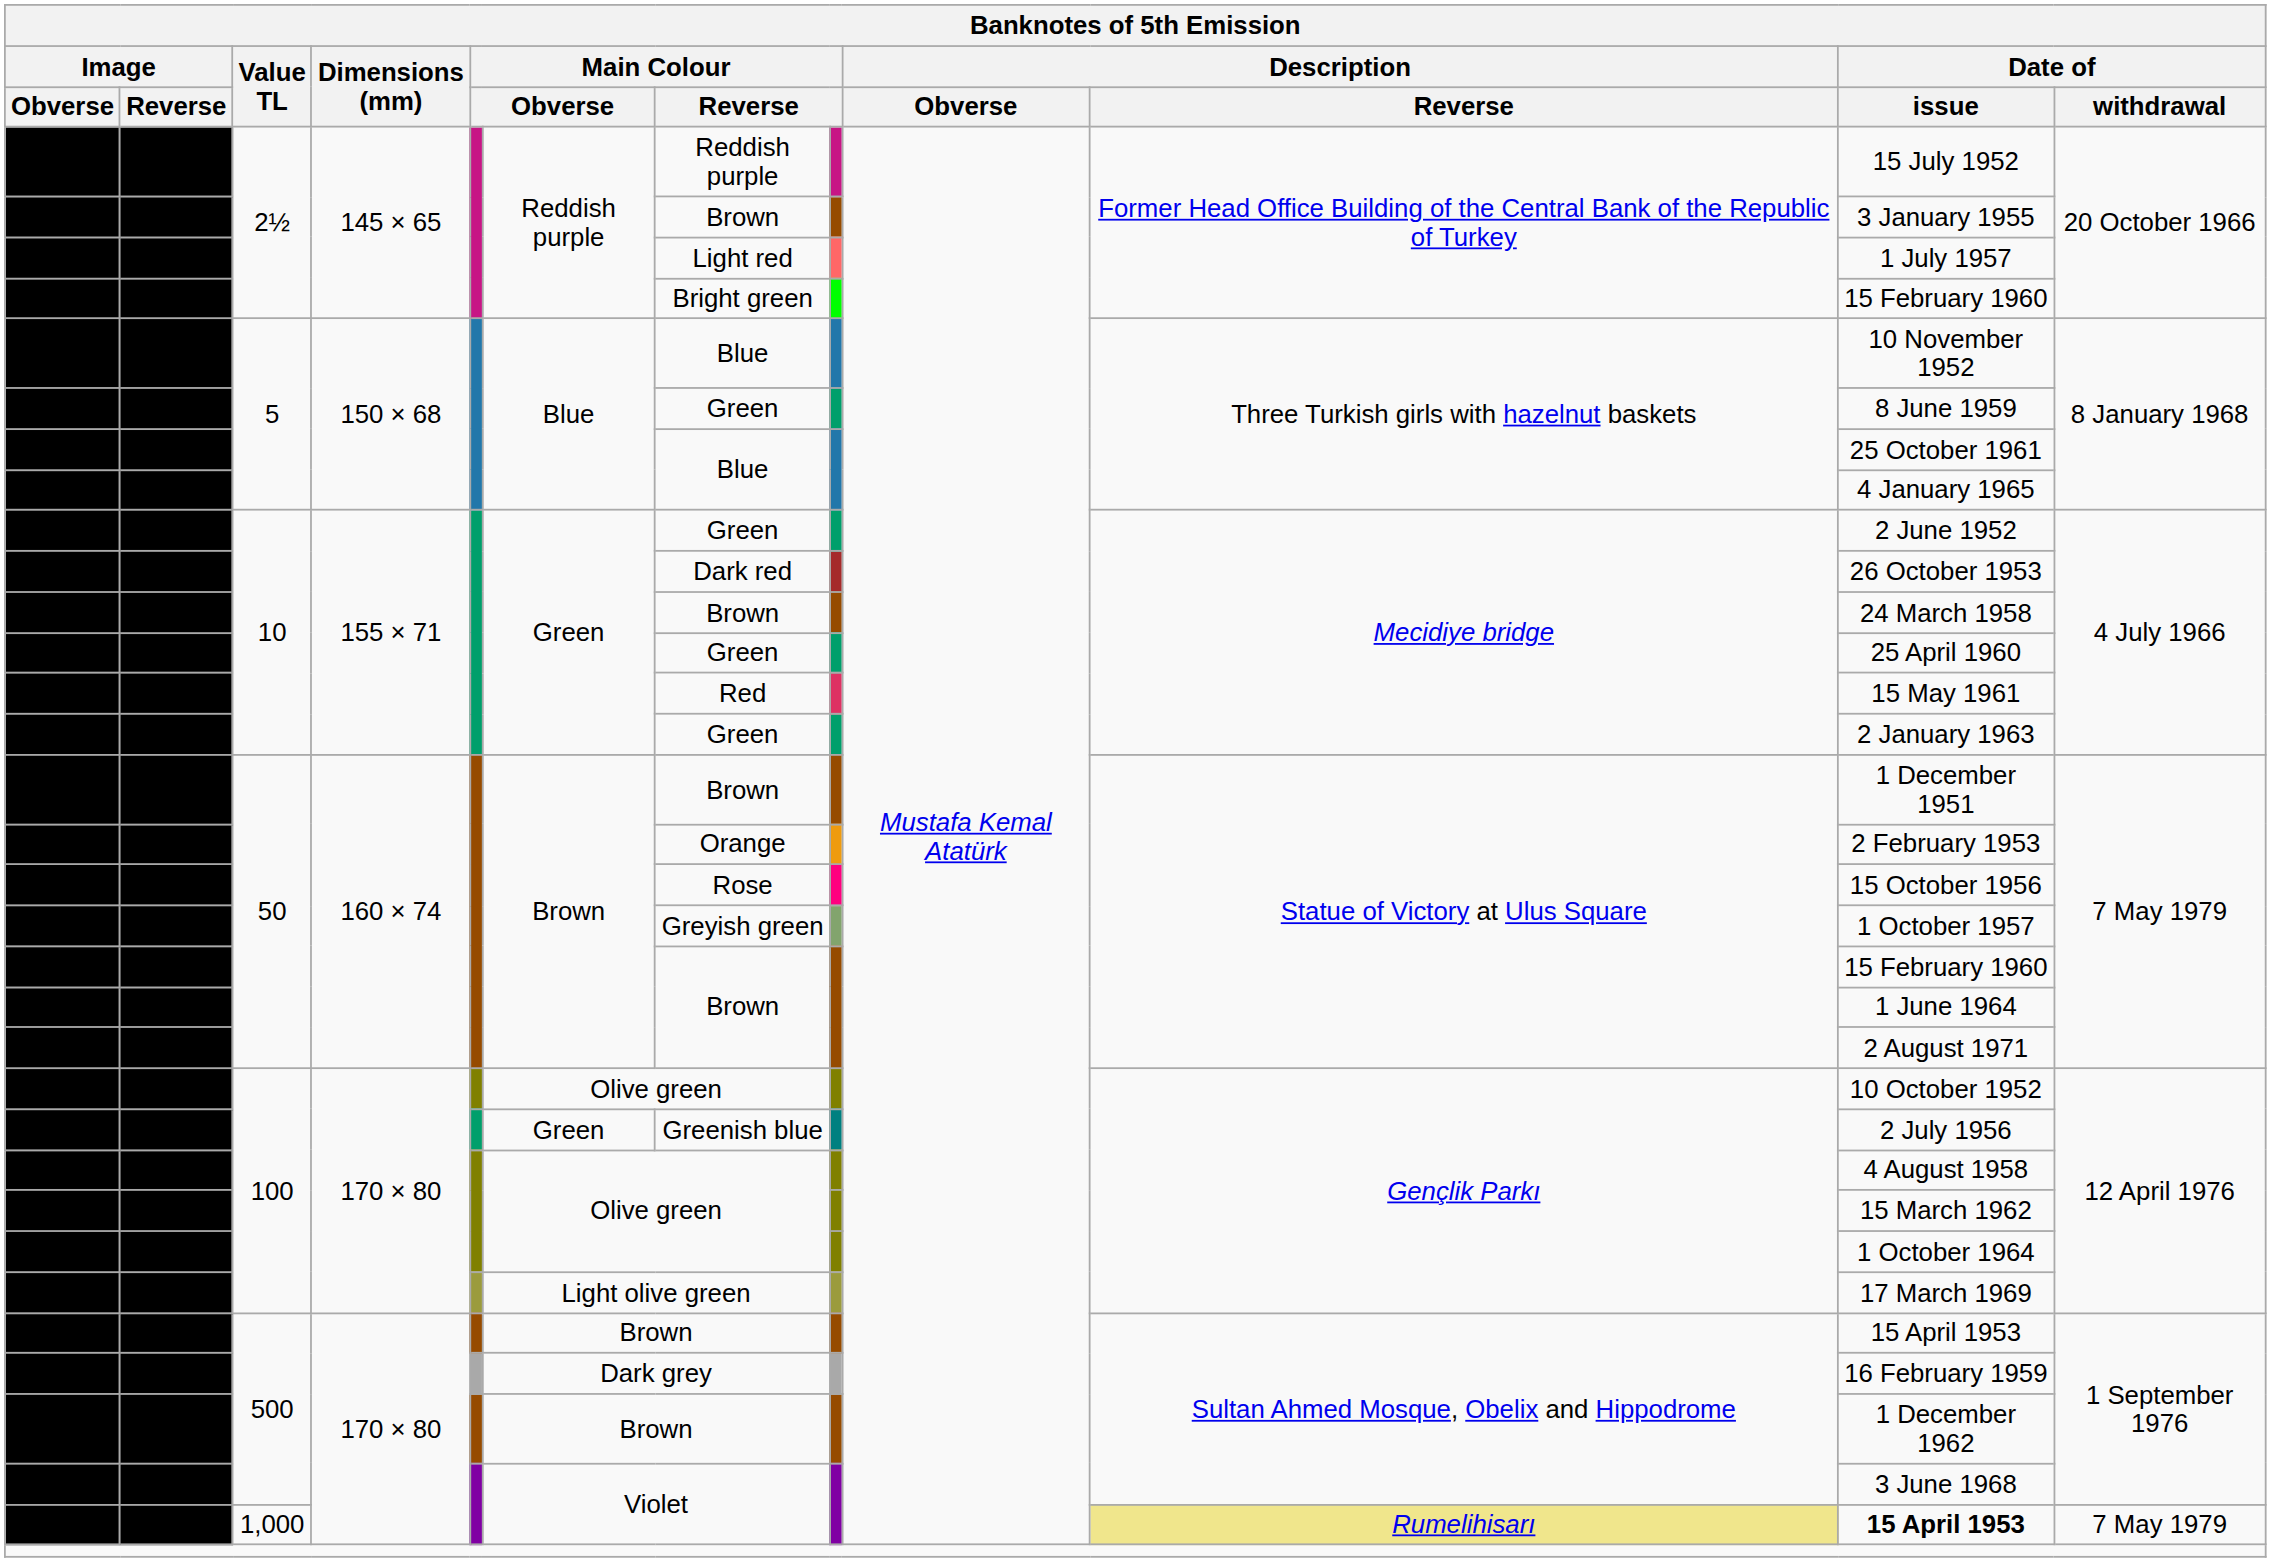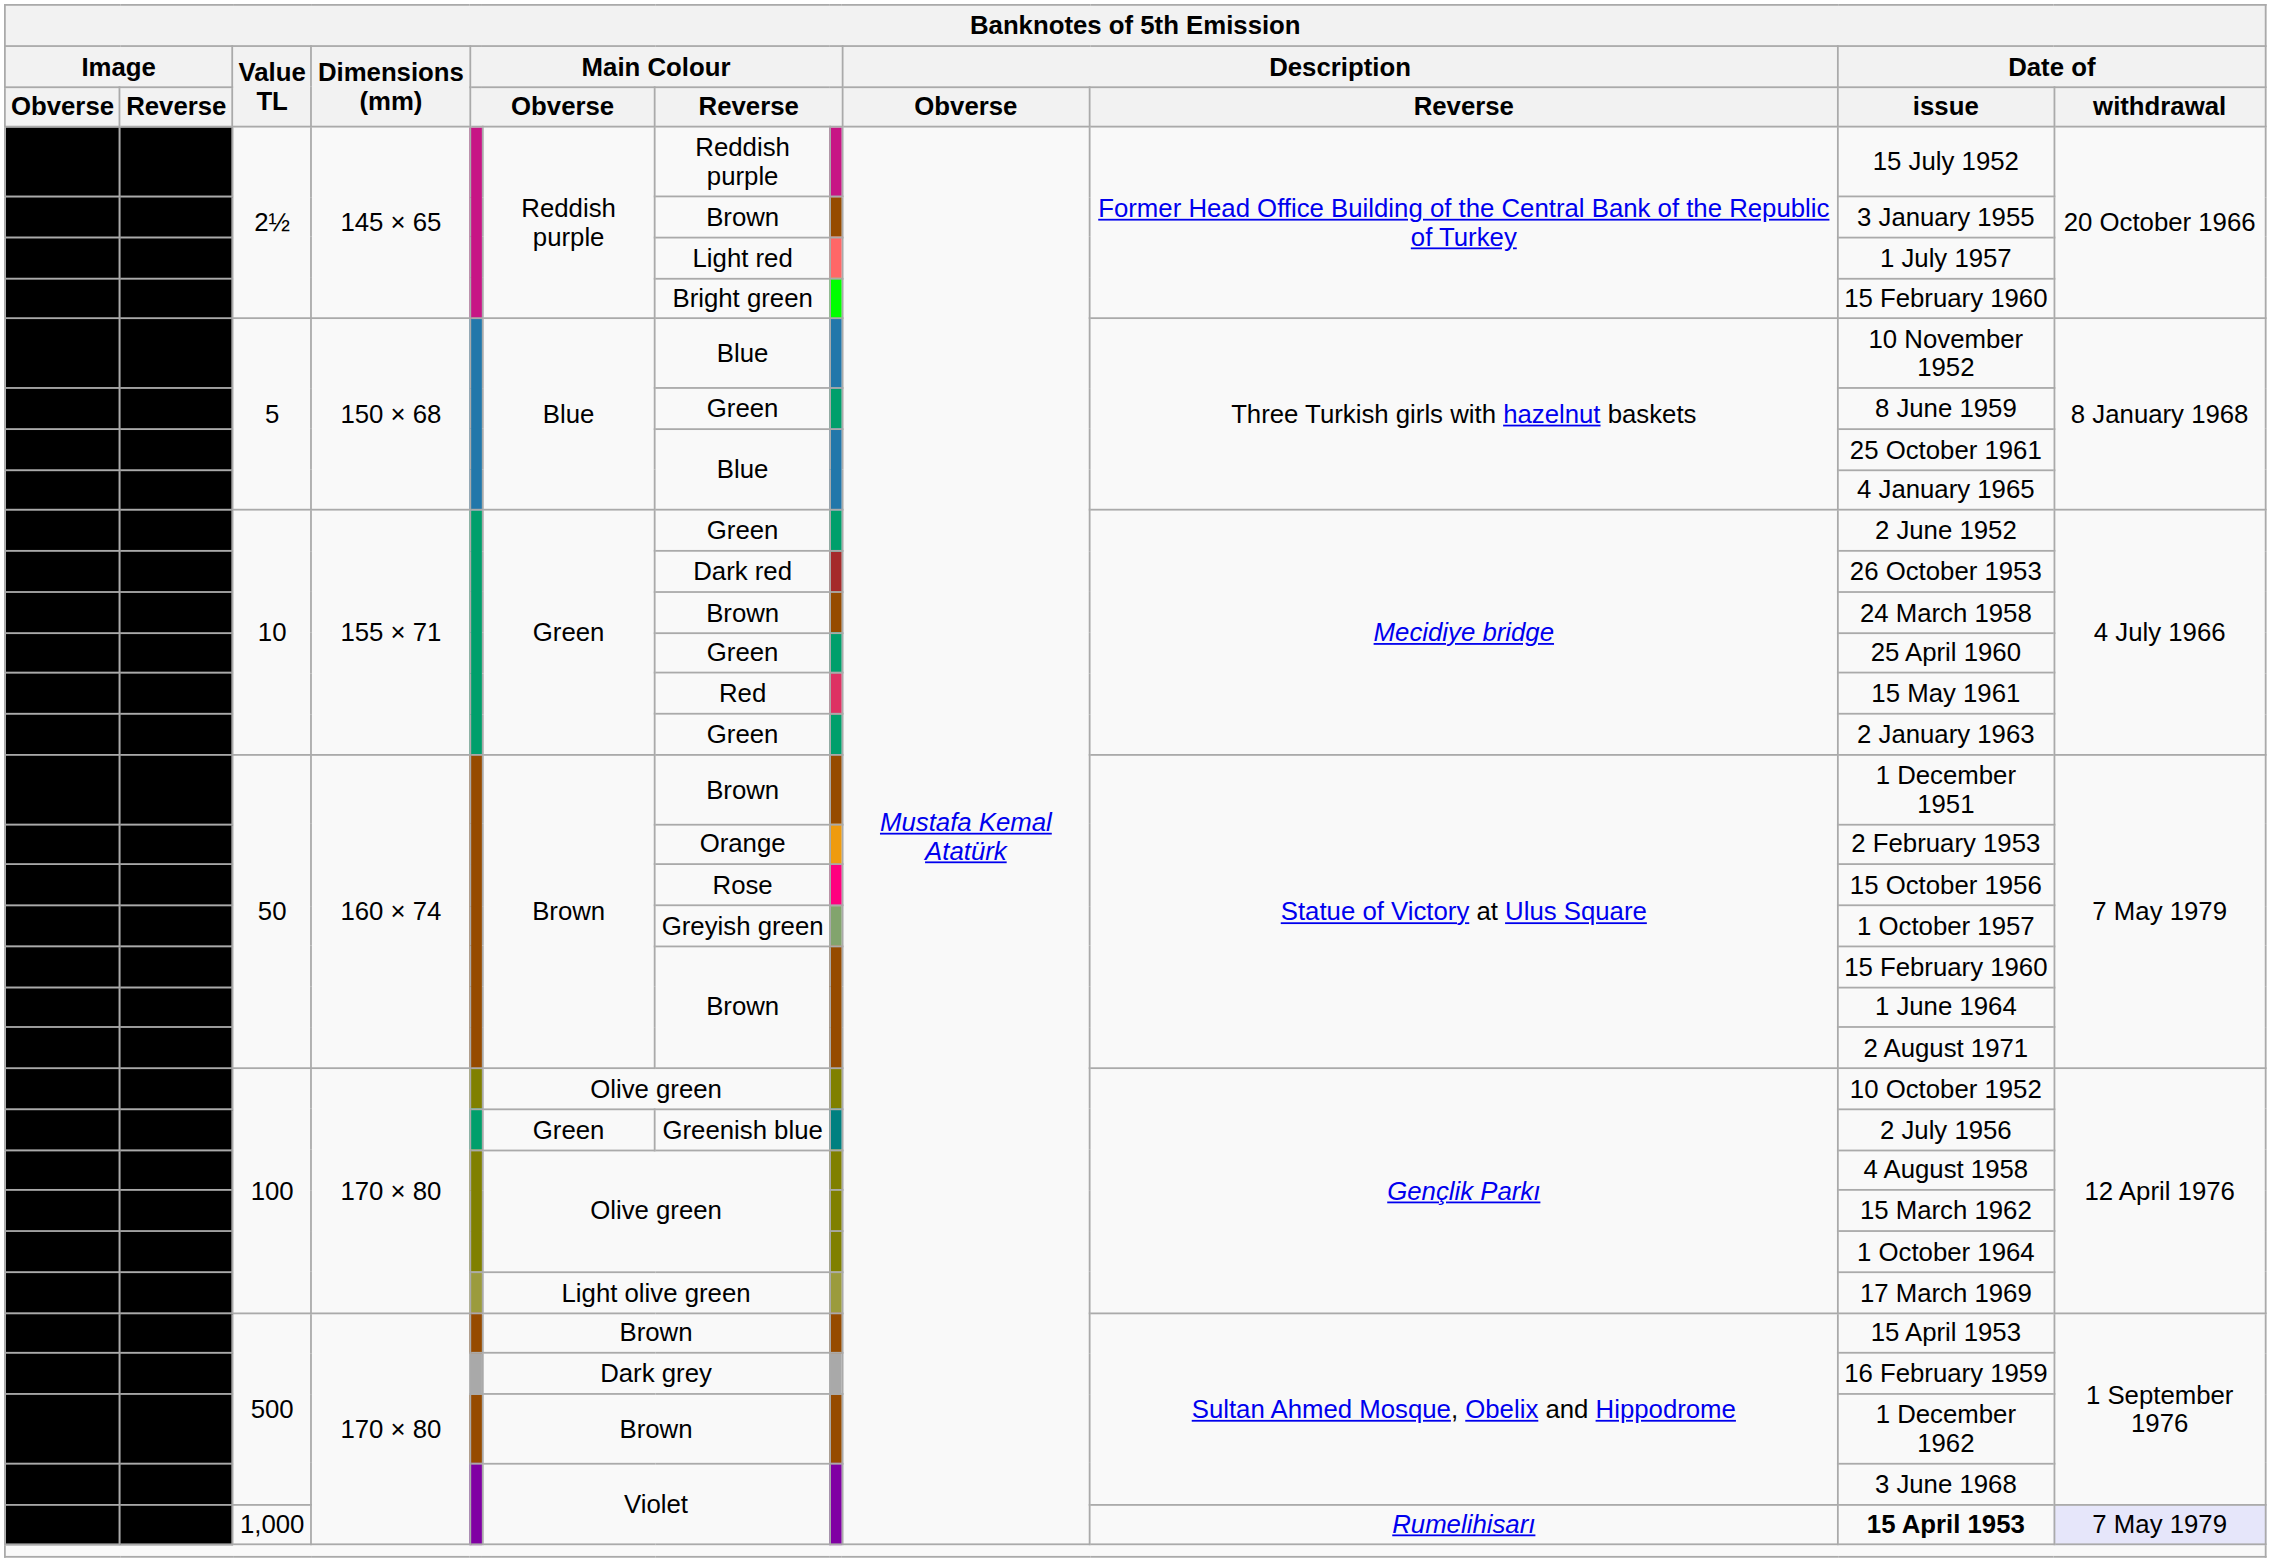(1464, 1525) khaki background -> (1464, 1525) no background
(2160, 1525) no background -> (2160, 1525) lavender background
